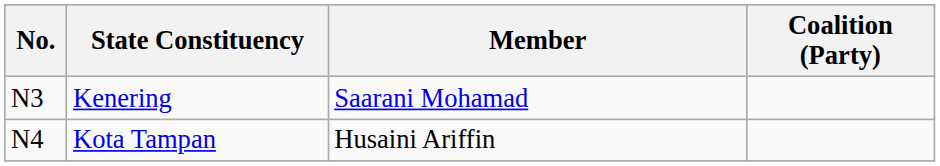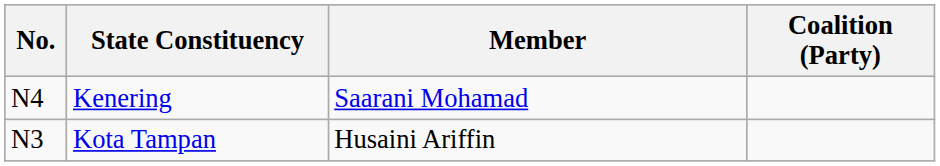(27, 97) N3 -> (27, 97) N4
(27, 139) N4 -> (27, 139) N3
